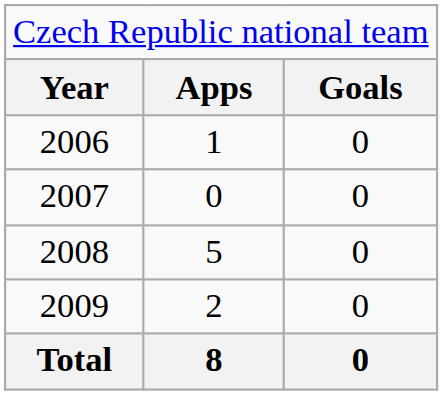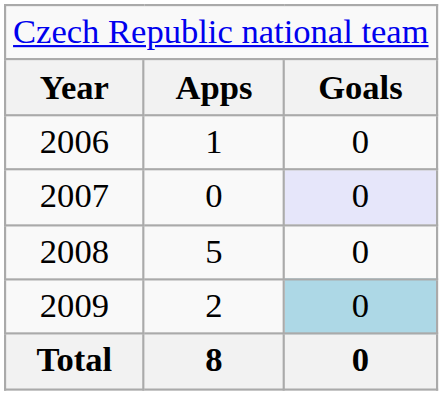(360, 196) no background -> (360, 196) lavender background
(360, 305) no background -> (360, 305) lightblue background
